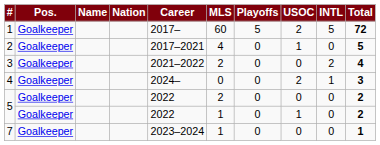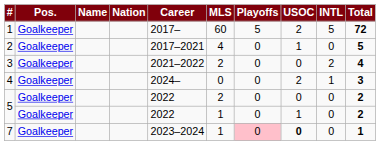(258, 132) no background -> (258, 132) pink background
(299, 132) normal -> (299, 132) bold
